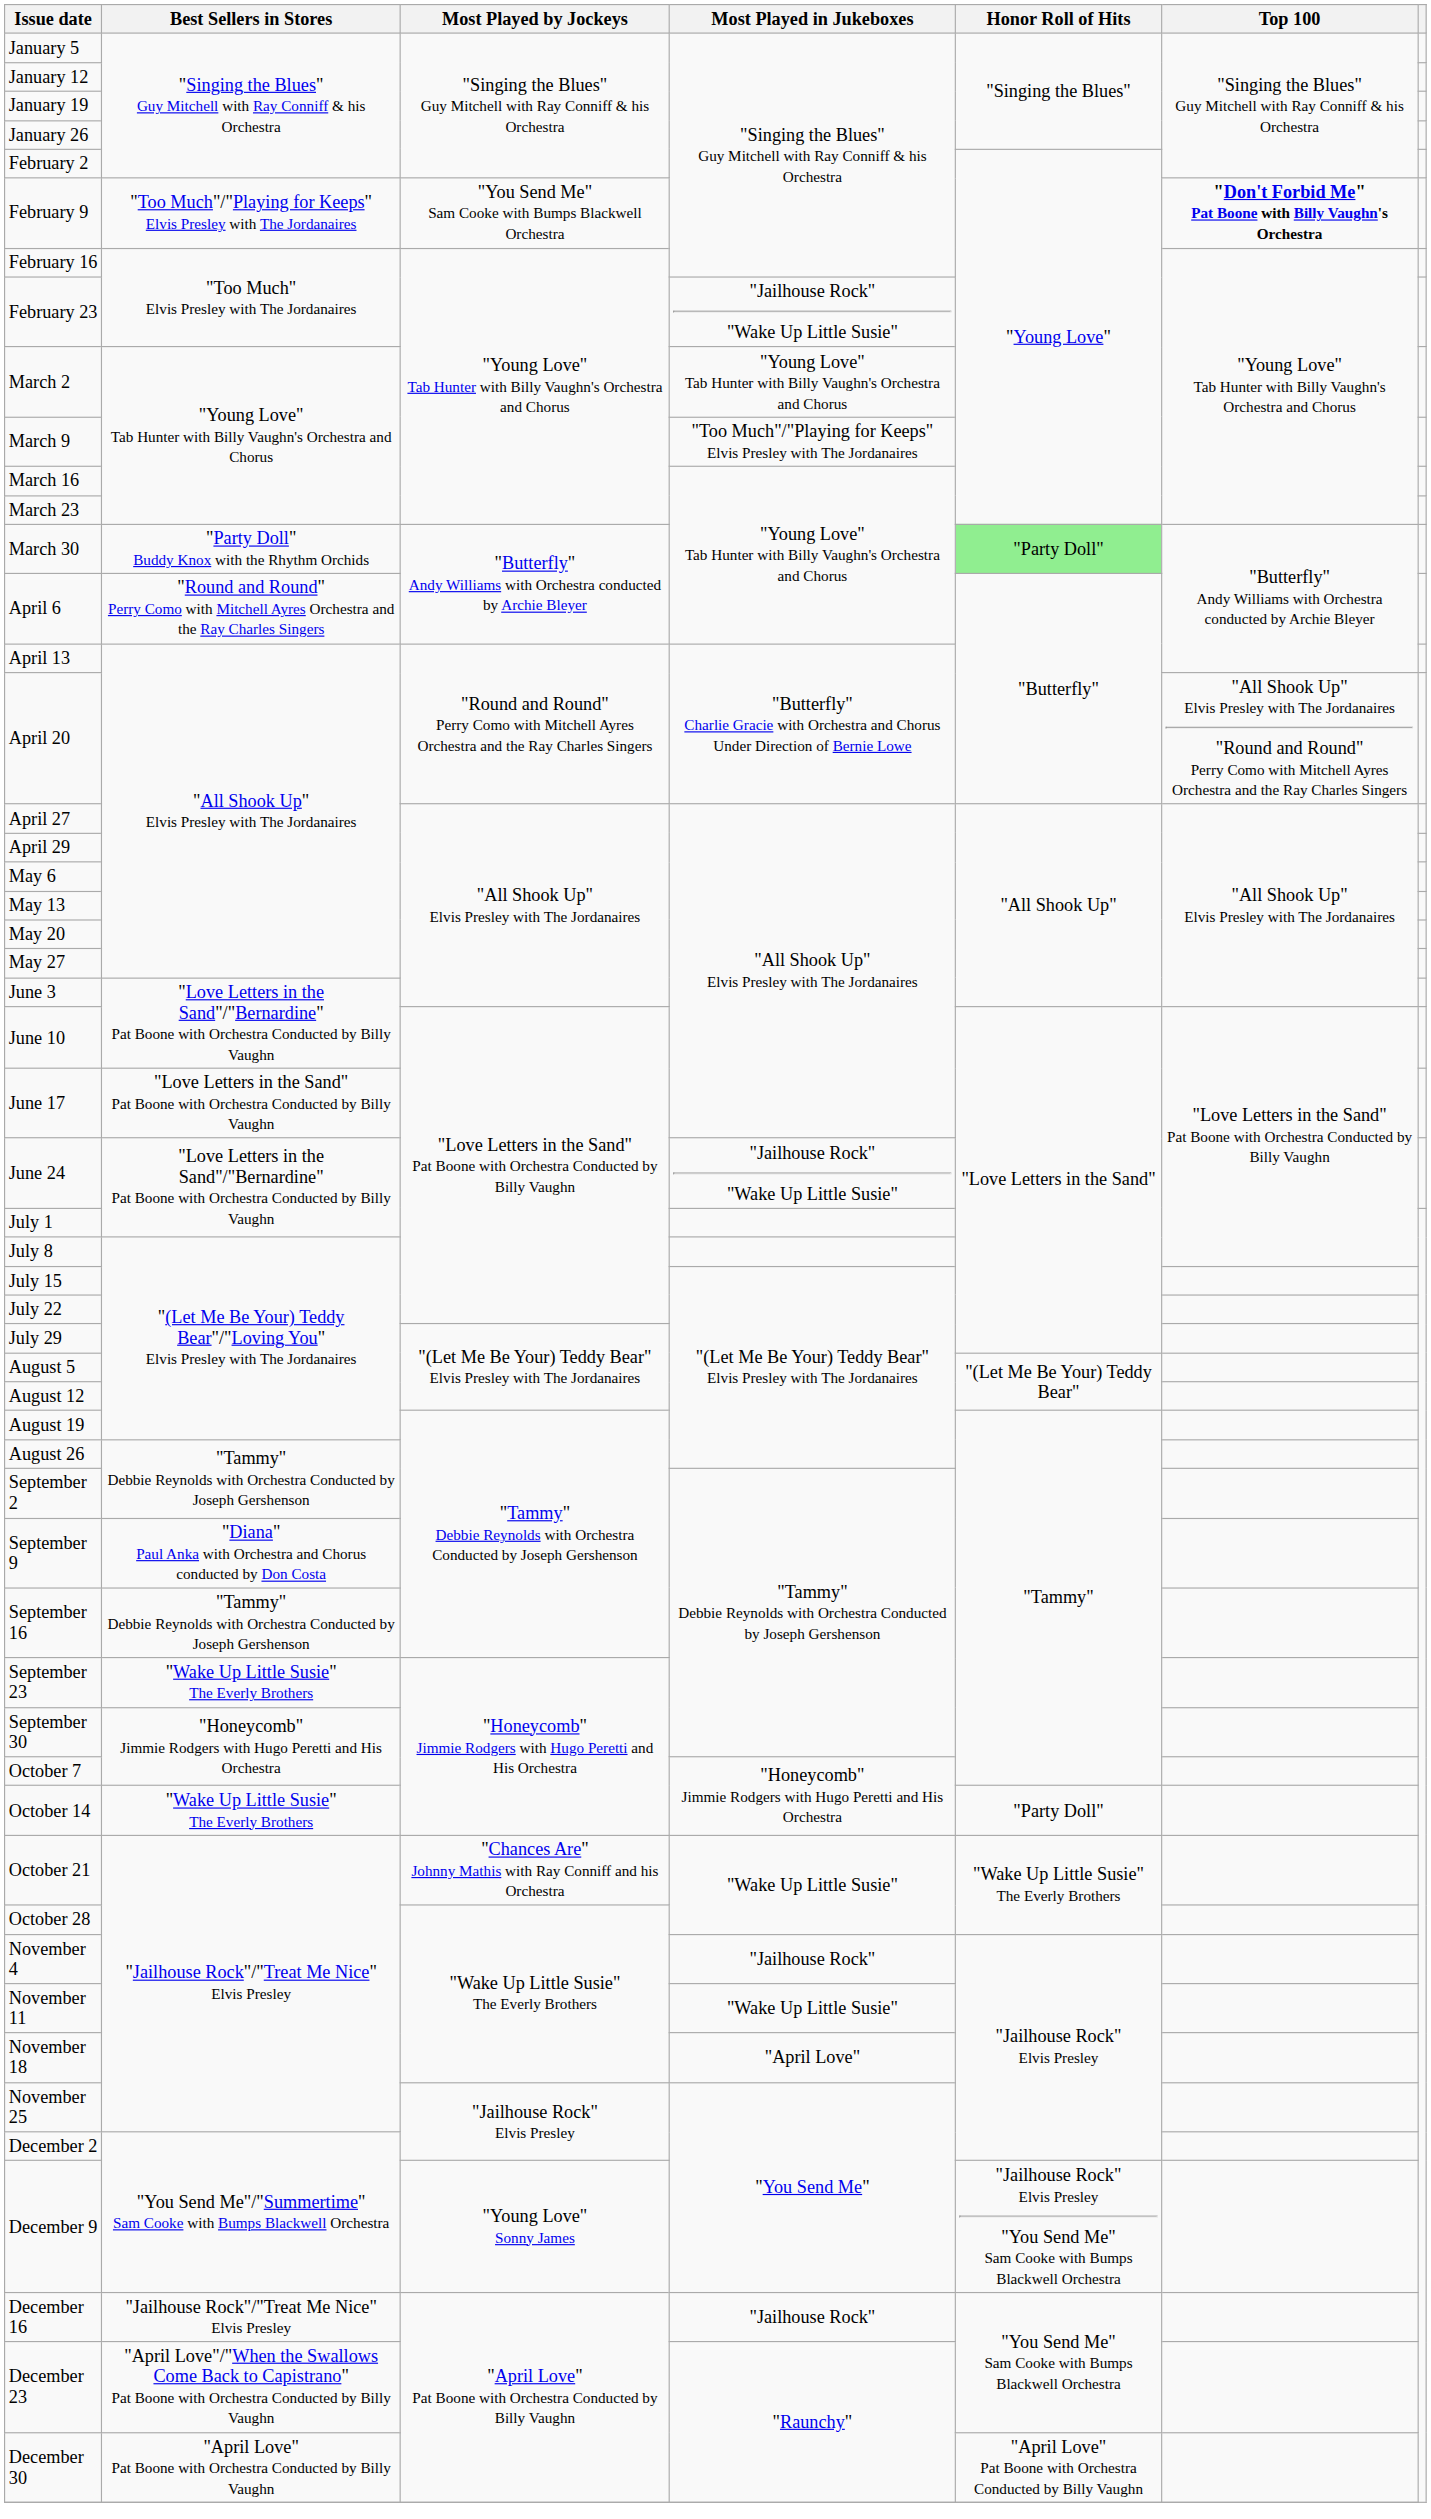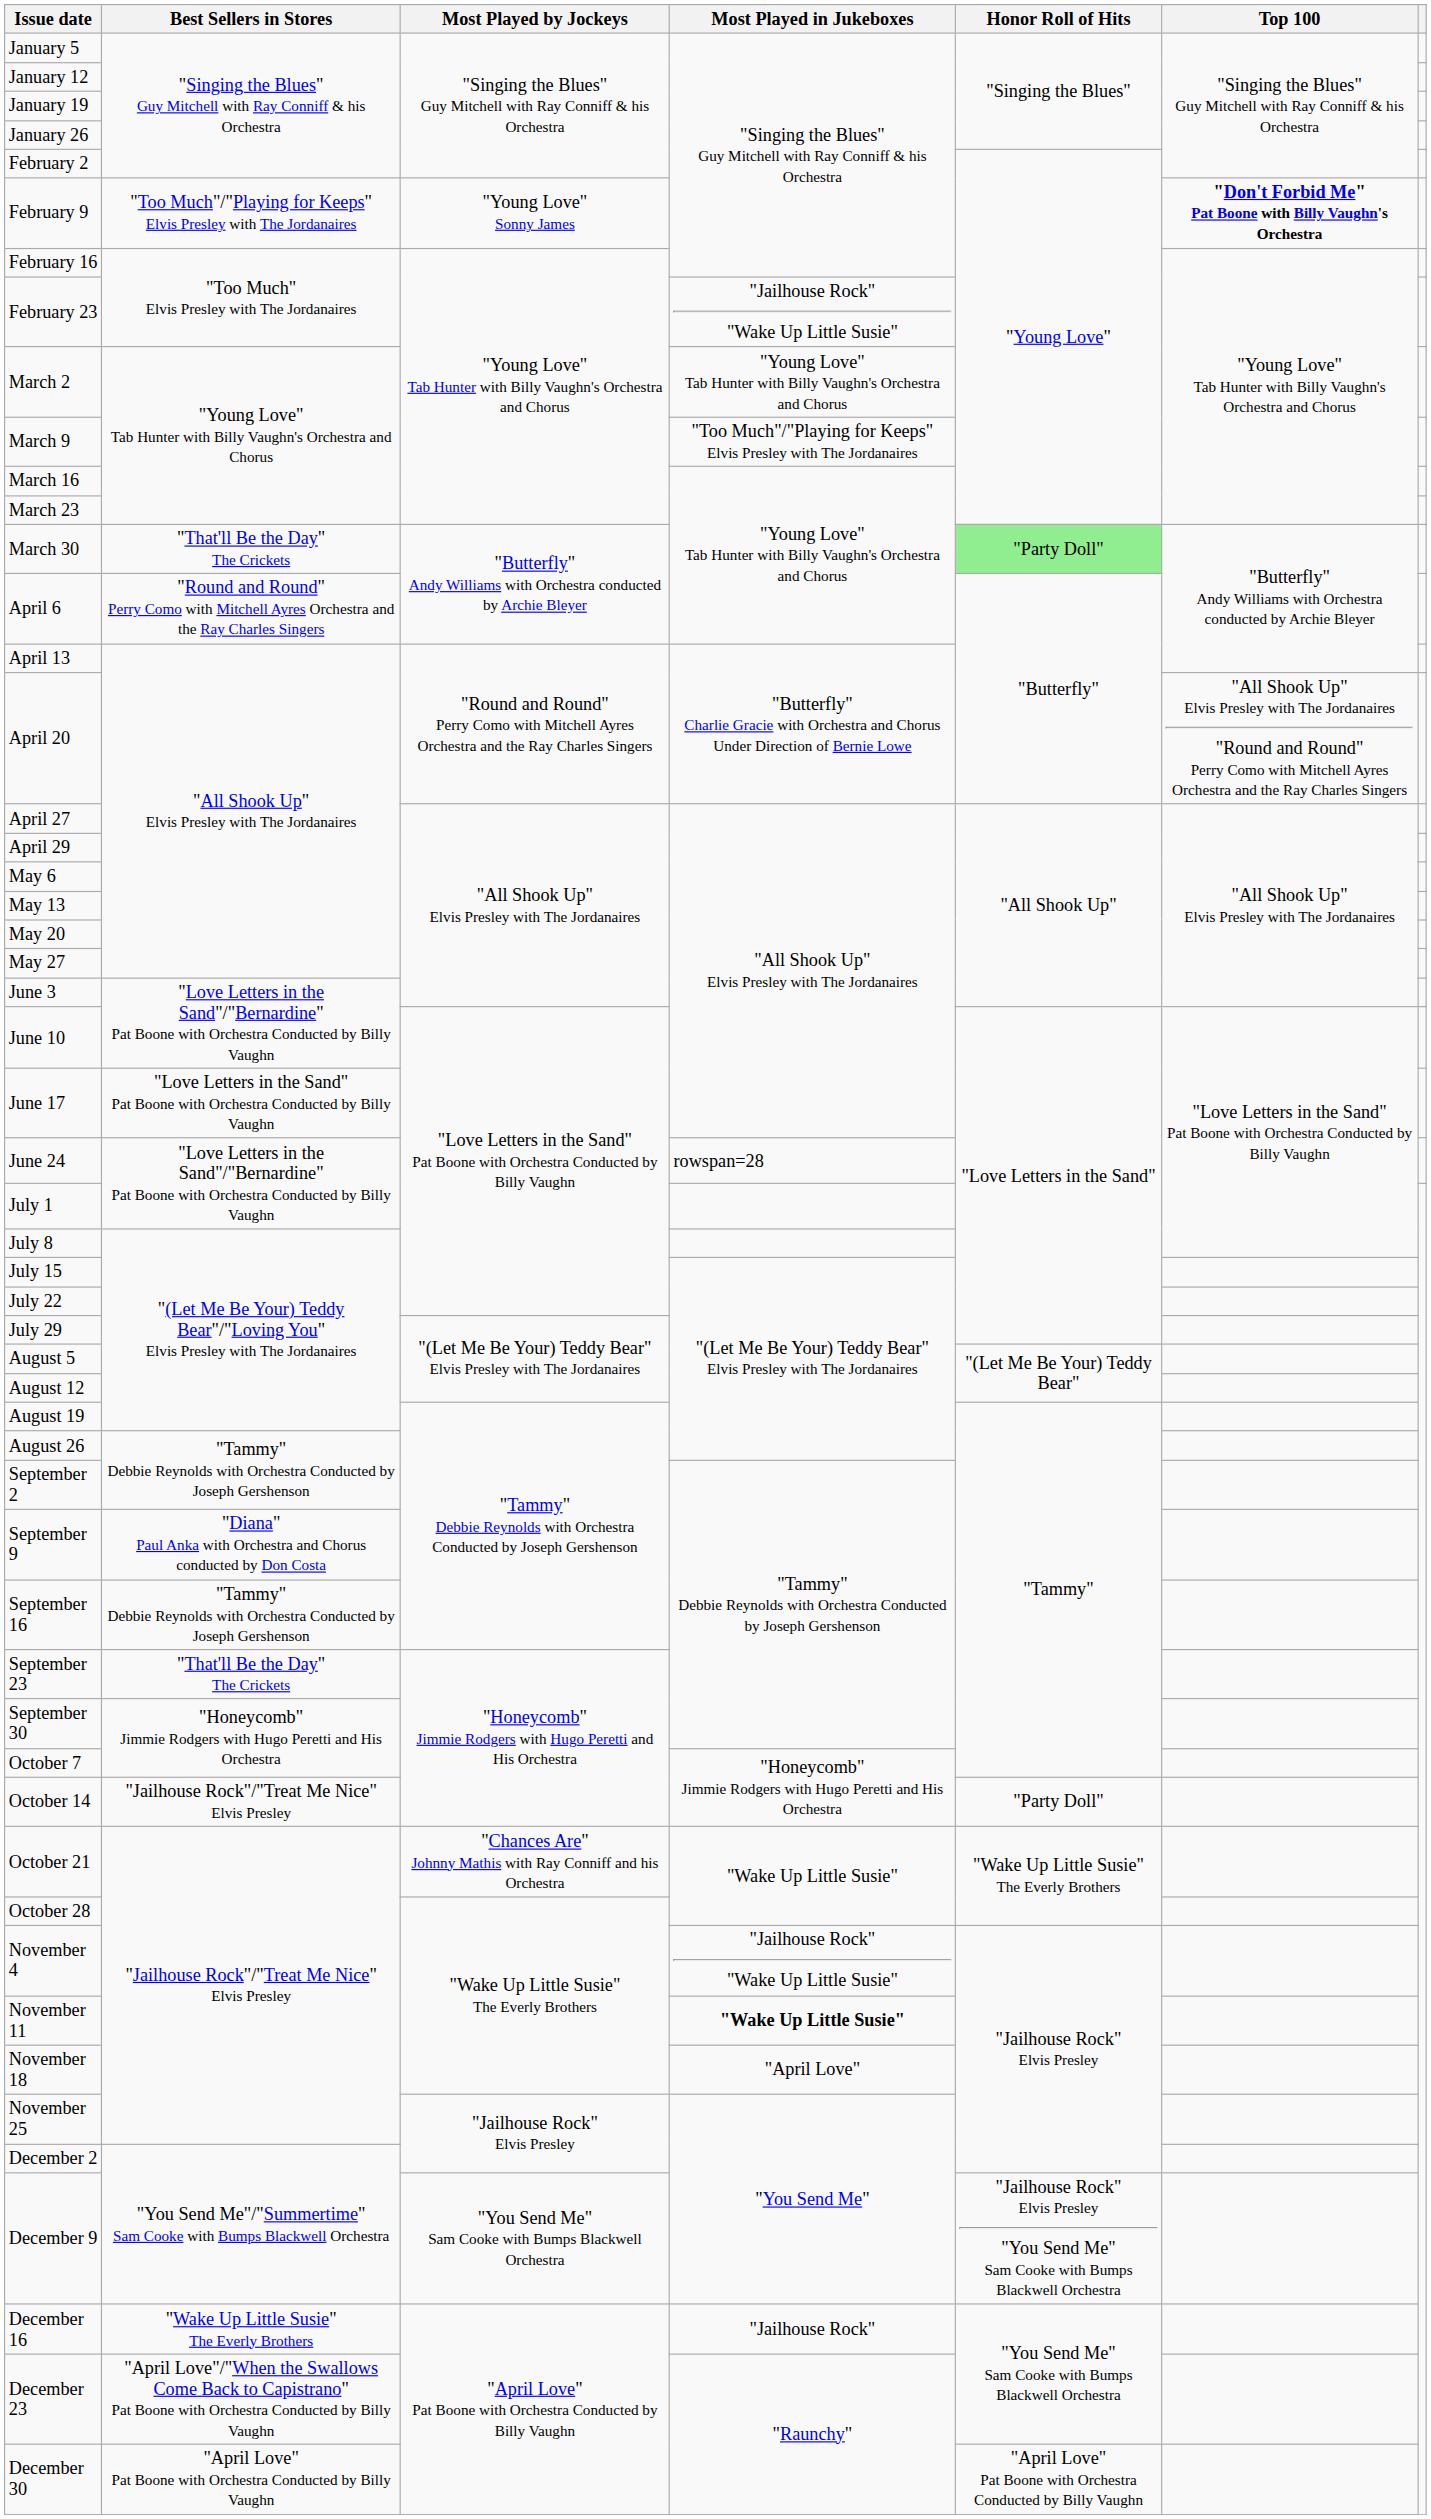(535, 213) "You Send Me" Sam Cooke with Bumps Blackwell Orchestra -> (535, 213) "Young Love" Sonny James
(251, 548) "Party Doll" Buddy Knox with the Rhythm Orchids -> (251, 548) "That'll Be the Day" The Crickets
(812, 1173) "Jailhouse Rock" "Wake Up Little Susie" -> (719, 1160) rowspan=28
(251, 1682) "Wake Up Little Susie" The Everly Brothers -> (251, 1674) "That'll Be the Day" The Crickets
(251, 1810) "Wake Up Little Susie" The Everly Brothers -> (251, 1801) "Jailhouse Rock"/"Treat Me Nice" Elvis Presley
(812, 1958) "Jailhouse Rock" -> (812, 1960) "Jailhouse Rock" "Wake Up Little Susie"
(812, 2008) normal -> (812, 2020) bold
(535, 2226) "Young Love" Sonny James -> (535, 2238) "You Send Me" Sam Cooke with Bumps Blackwell Orchestra
(251, 2316) "Jailhouse Rock"/"Treat Me Nice" Elvis Presley -> (251, 2329) "Wake Up Little Susie" The Everly Brothers
